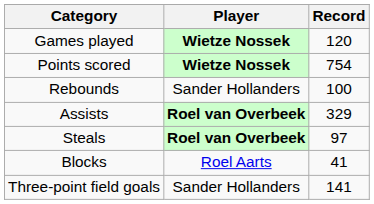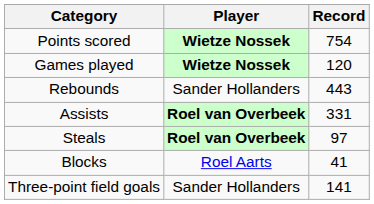rows swapped: (84, 41) <-> (84, 65)
(339, 89) 100 -> (339, 89) 443
(339, 114) 329 -> (339, 114) 331
